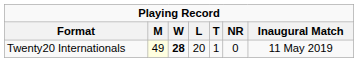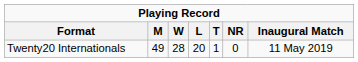(158, 48) lightyellow background -> (158, 48) no background
(178, 48) bold -> (178, 48) normal
